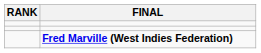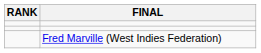(137, 39) bold -> (132, 39) normal
